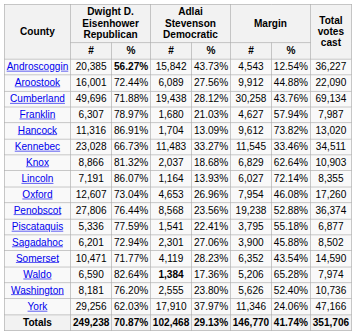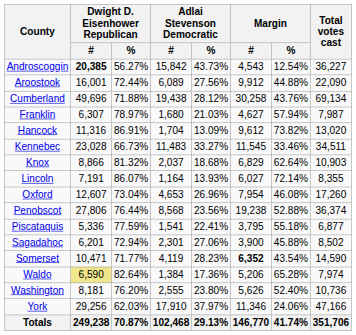(91, 67) normal -> (91, 67) bold
(131, 67) bold -> (131, 67) normal
(251, 258) normal -> (251, 258) bold
(91, 274) no background -> (91, 274) khaki background
(171, 274) bold -> (171, 274) normal
